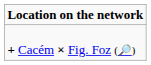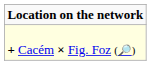(71, 49) no background -> (71, 49) lightyellow background
